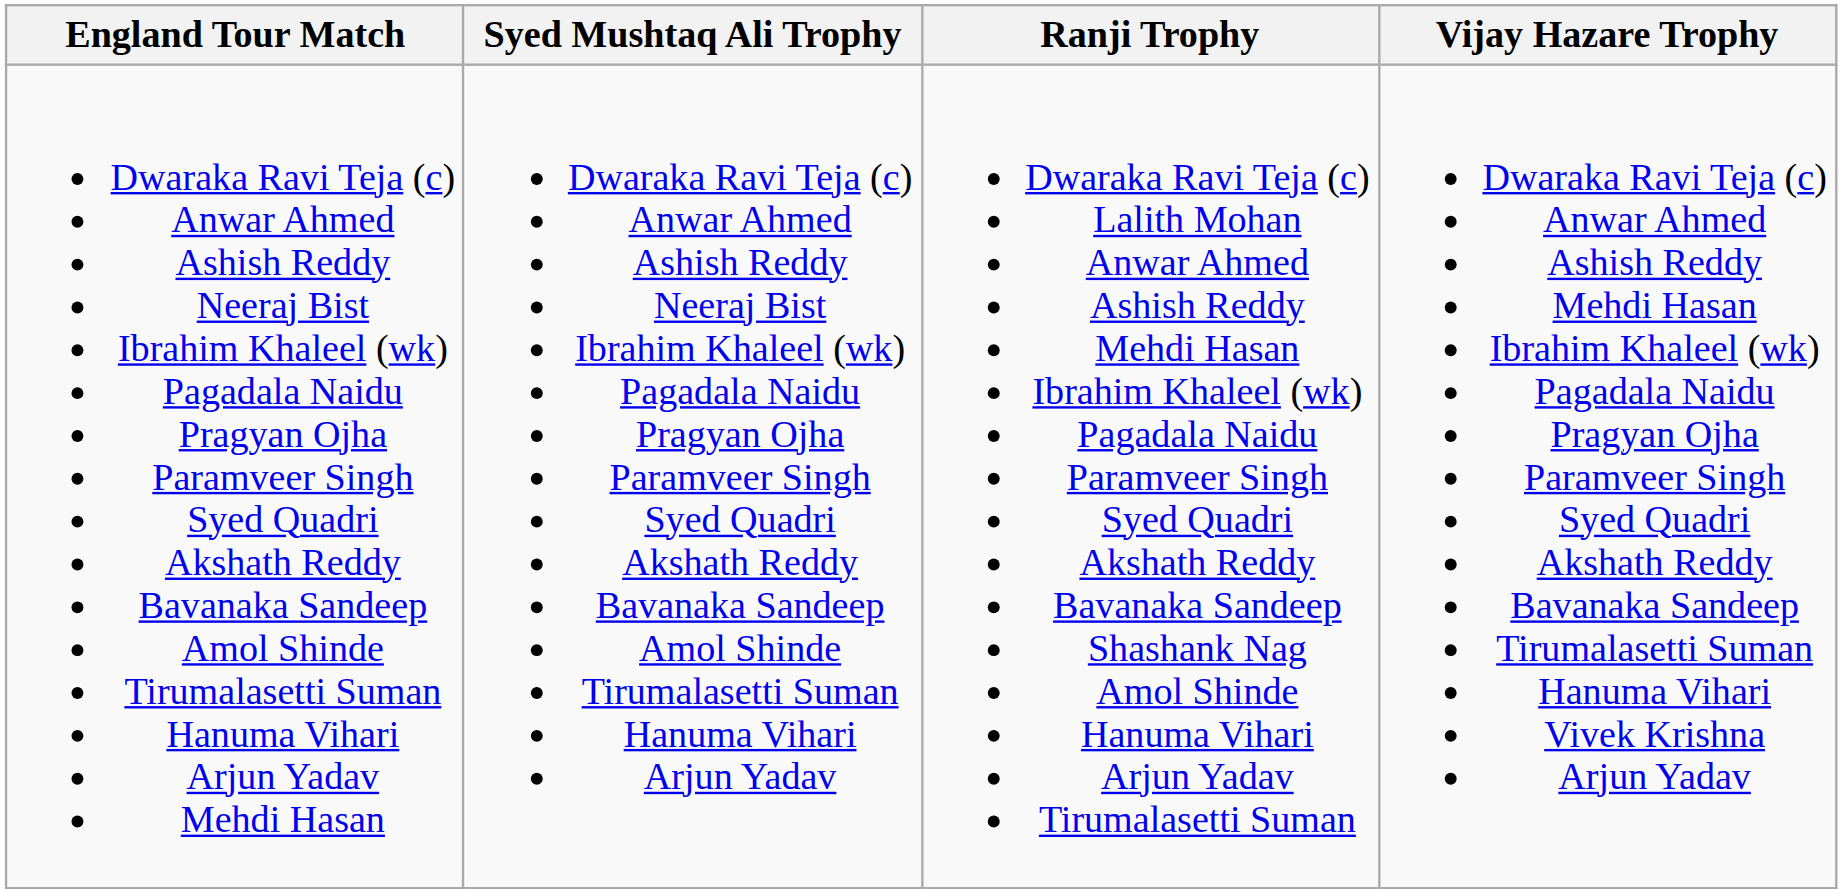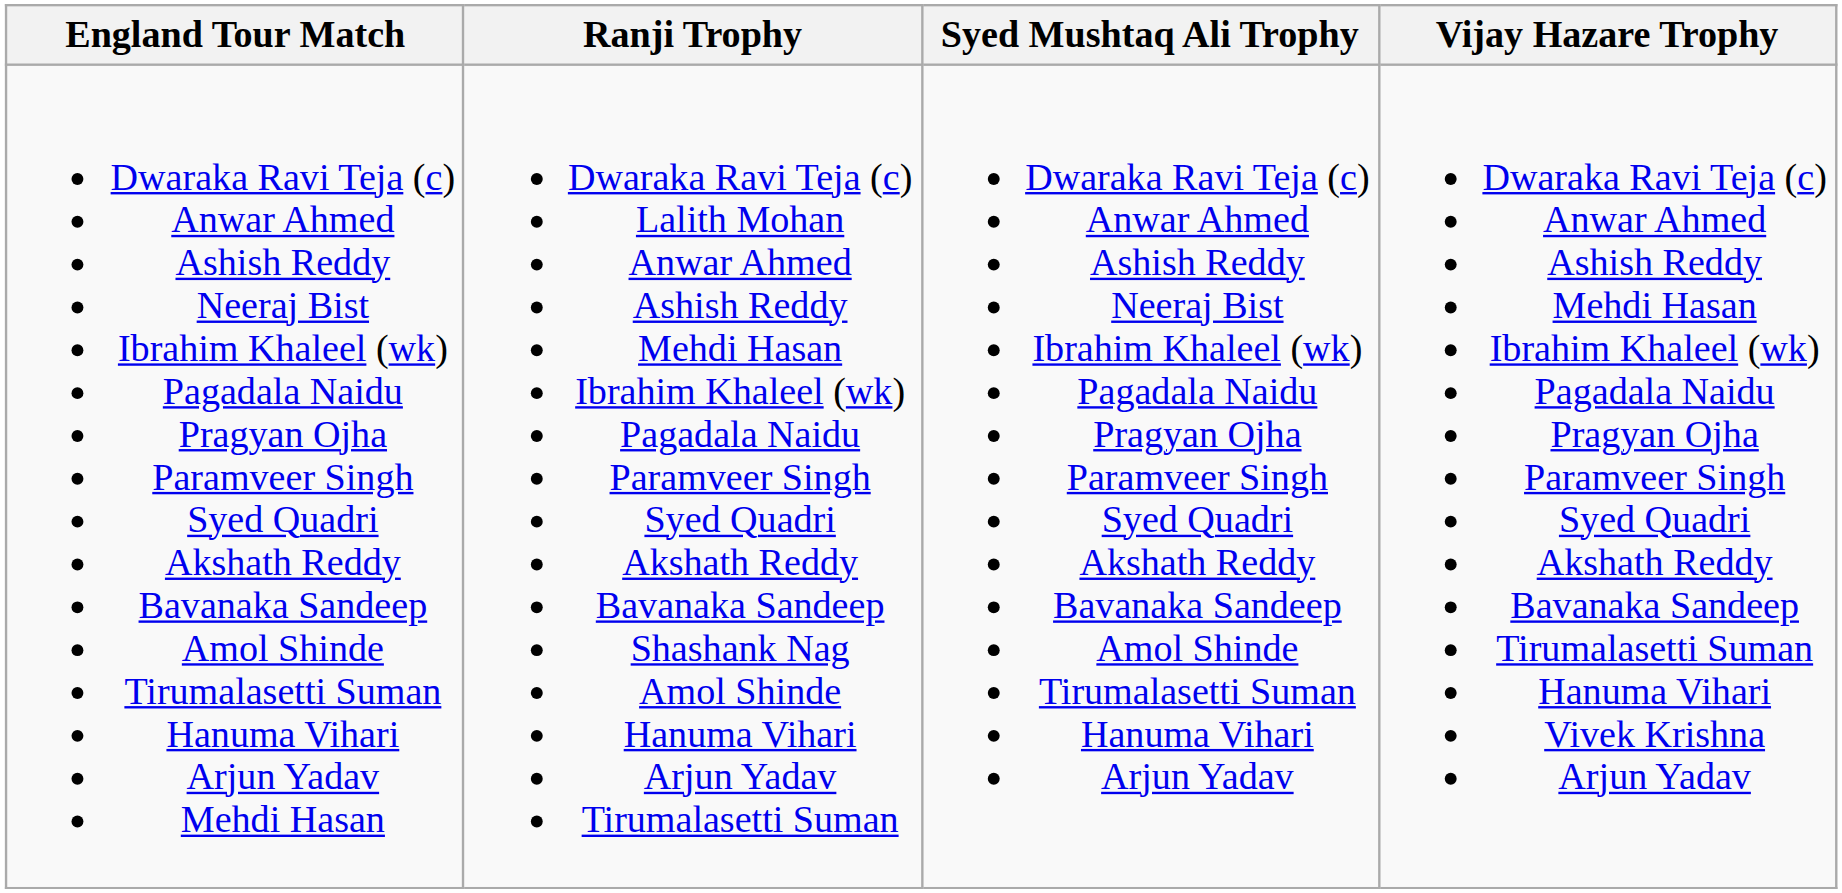columns swapped: (693, 34) <-> (1150, 34)
